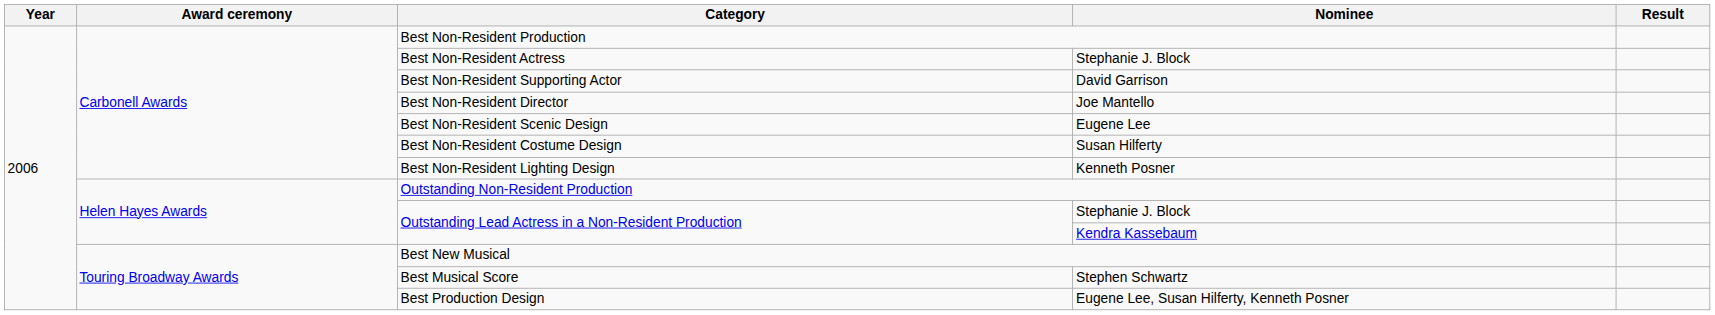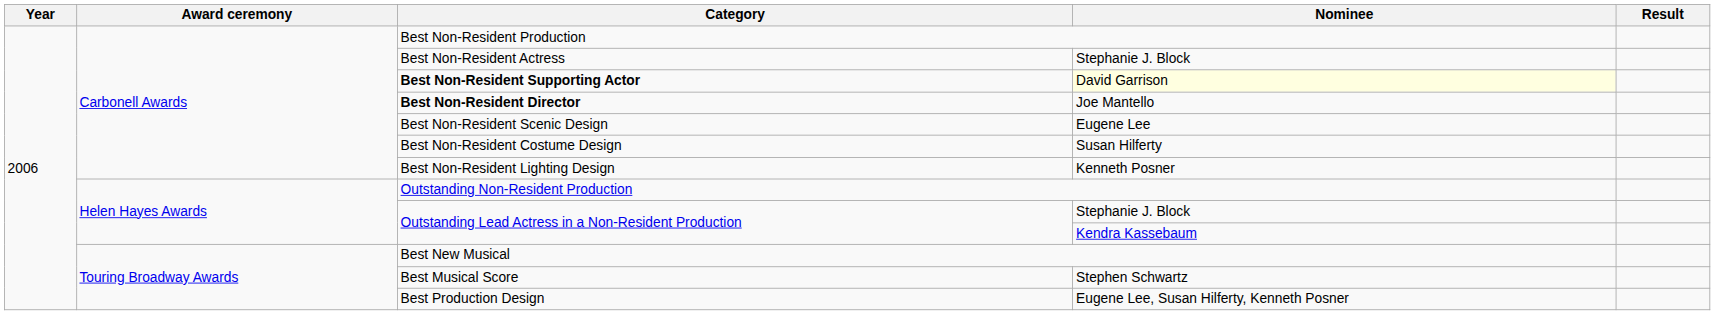(511, 80) normal -> (520, 80) bold
(1122, 80) no background -> (1122, 80) lightyellow background
(484, 102) normal -> (490, 102) bold
